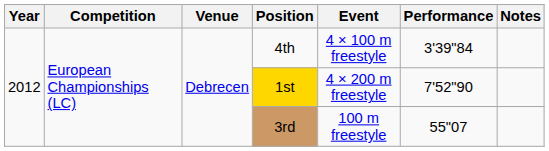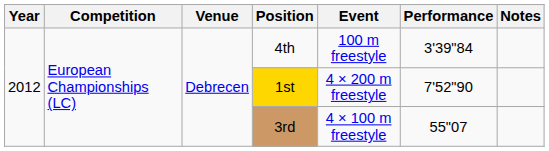(359, 48) 4 × 100 m freestyle -> (359, 48) 100 m freestyle
(359, 127) 100 m freestyle -> (359, 127) 4 × 100 m freestyle
